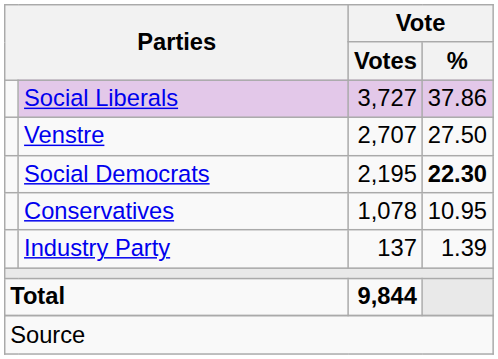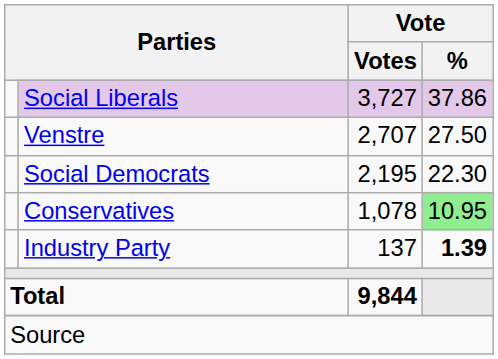(457, 173) bold -> (457, 173) normal
(457, 211) no background -> (457, 211) lightgreen background
(464, 248) normal -> (464, 248) bold
